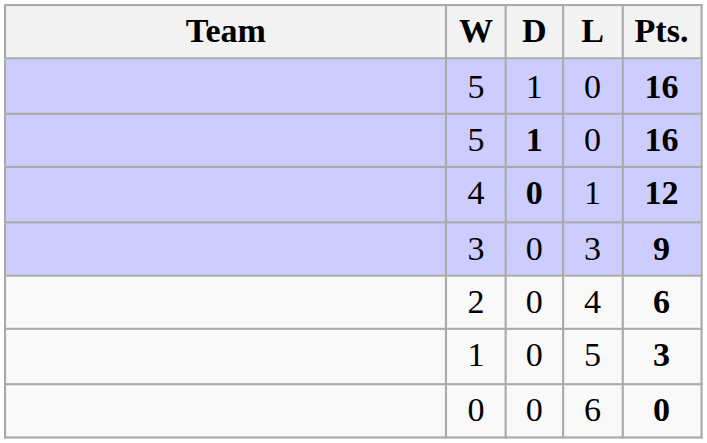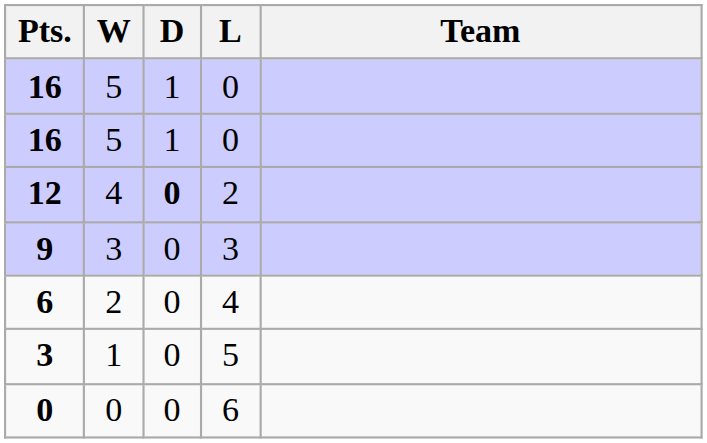columns swapped: (226, 31) <-> (661, 31)
(534, 139) bold -> (172, 139) normal
(593, 193) 1 -> (230, 193) 2
